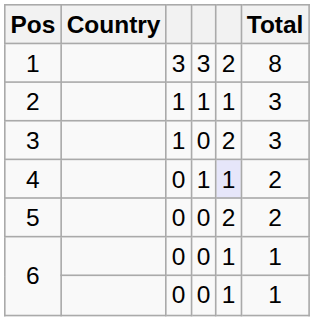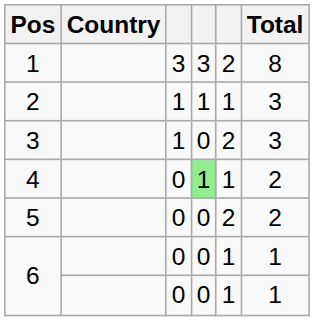(204, 179) no background -> (204, 179) lightgreen background
(229, 179) lavender background -> (229, 179) no background
